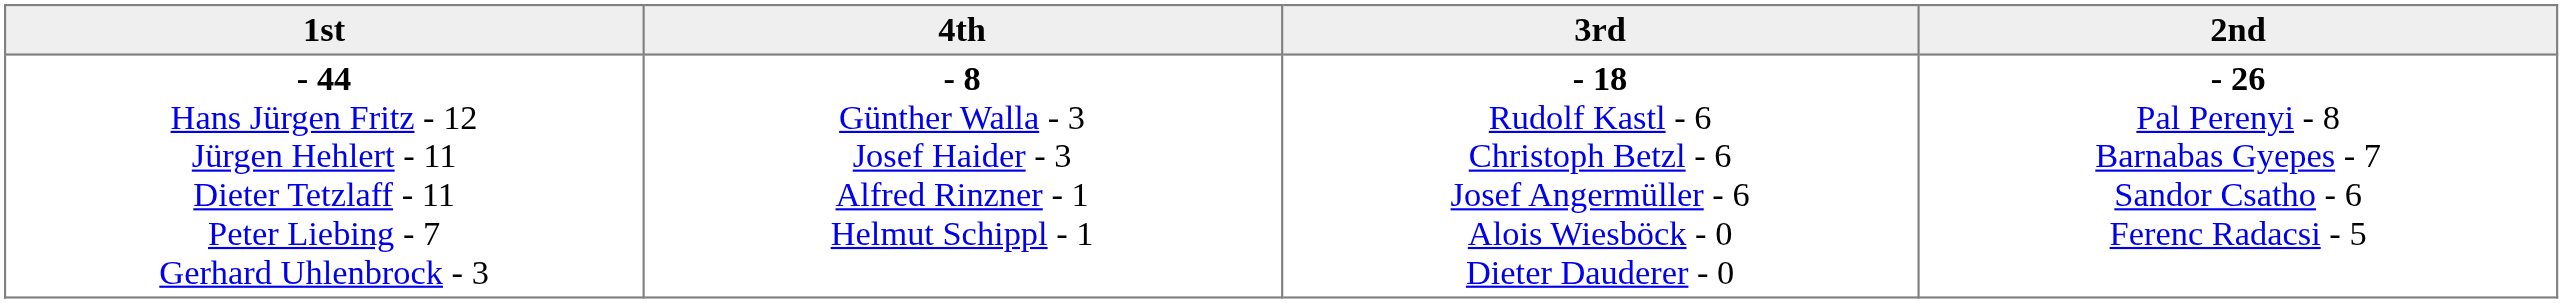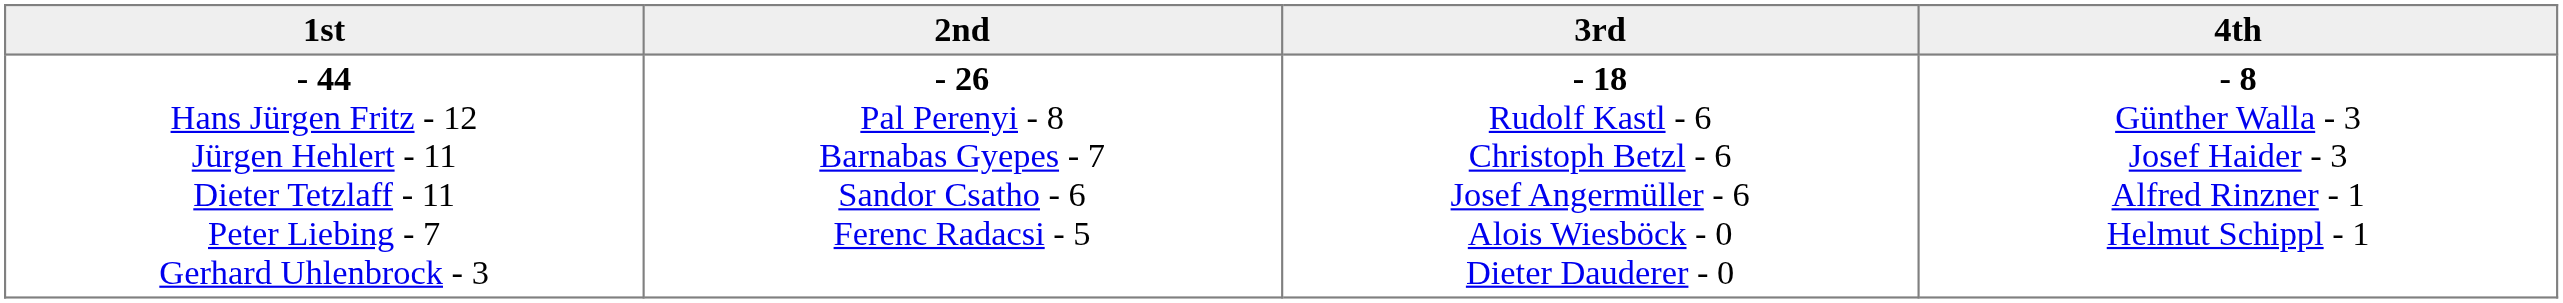columns swapped: (2238, 29) <-> (962, 29)
